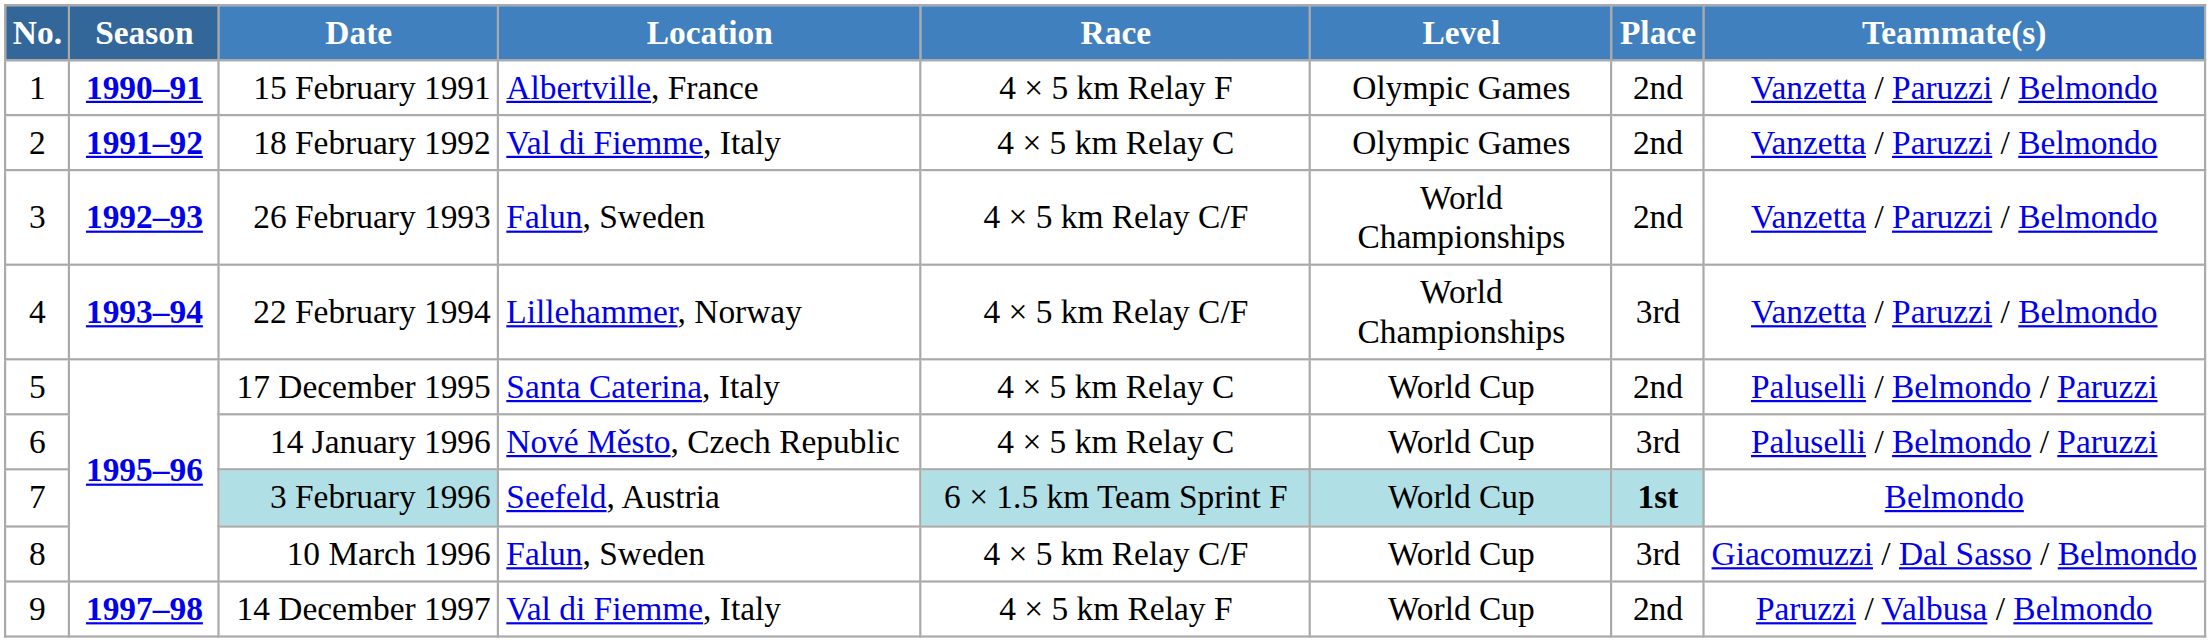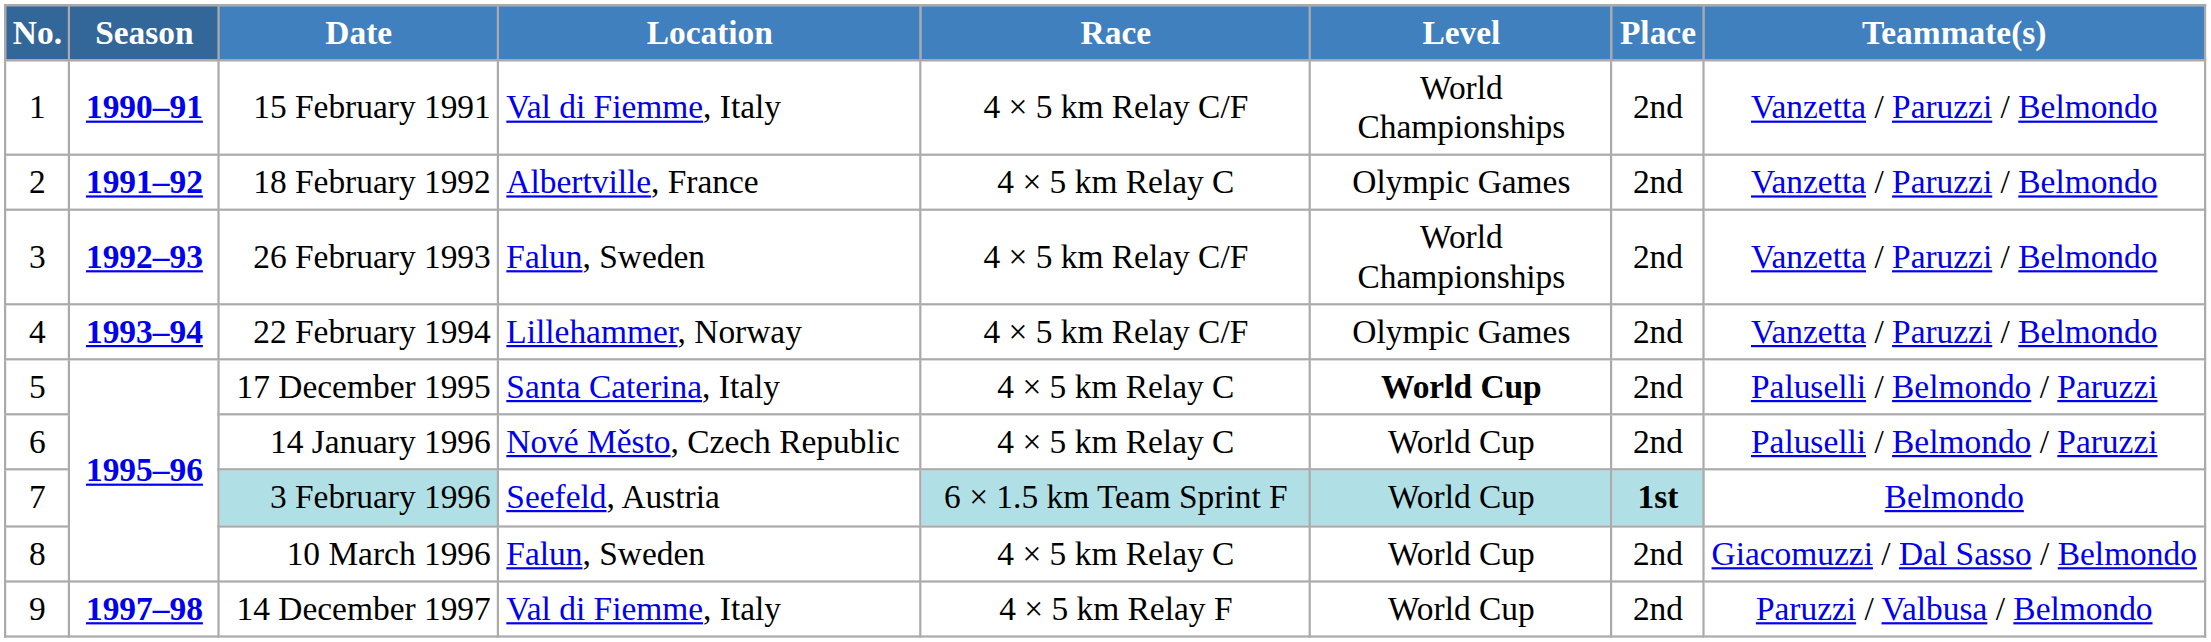(633, 87) Albertville, France -> (644, 107) Val di Fiemme, Italy
(1116, 87) 4 × 5 km Relay F -> (1116, 107) 4 × 5 km Relay C/F
(1461, 87) Olympic Games -> (1461, 107) World Championships
(644, 142) Val di Fiemme, Italy -> (633, 182) Albertville, France
(1461, 312) World Championships -> (1461, 332) Olympic Games
(1658, 312) 3rd -> (1658, 332) 2nd
(1461, 387) normal -> (1461, 387) bold
(1658, 442) 3rd -> (1658, 442) 2nd
(1116, 552) 4 × 5 km Relay C/F -> (1116, 552) 4 × 5 km Relay C
(1658, 552) 3rd -> (1658, 552) 2nd
